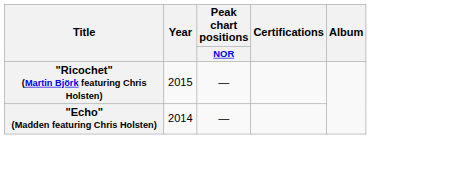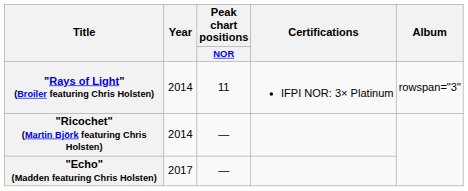+ row: (84, 87)
(180, 82) 2015 -> (180, 134) 2014
(180, 118) 2014 -> (180, 170) 2017
